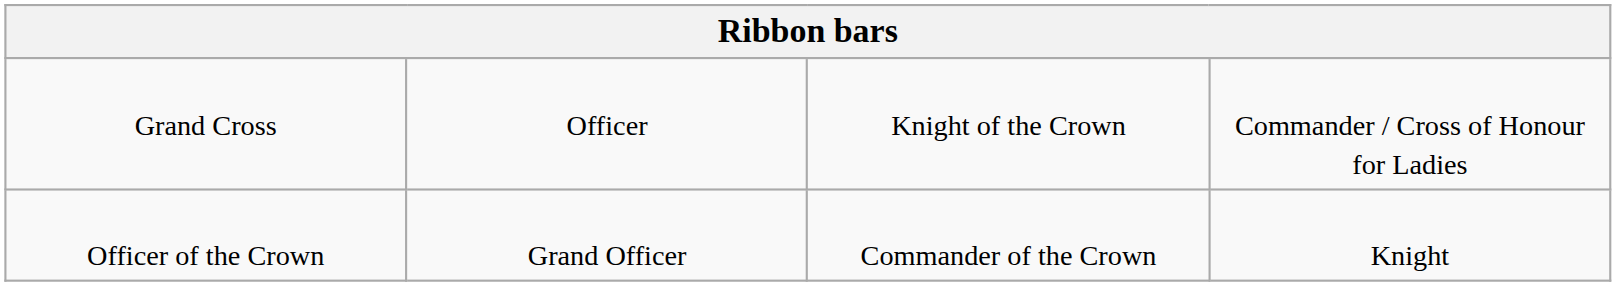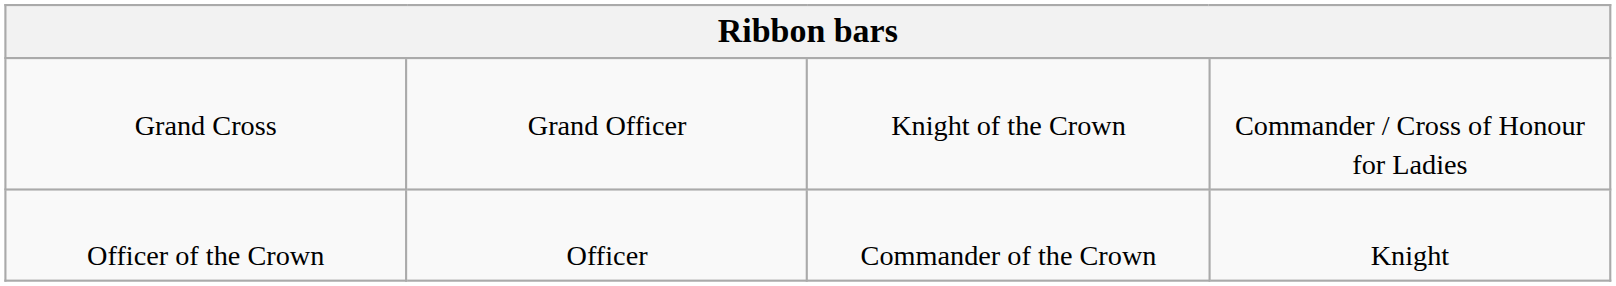(607, 125) Officer -> (607, 125) Grand Officer
(607, 255) Grand Officer -> (607, 255) Officer
